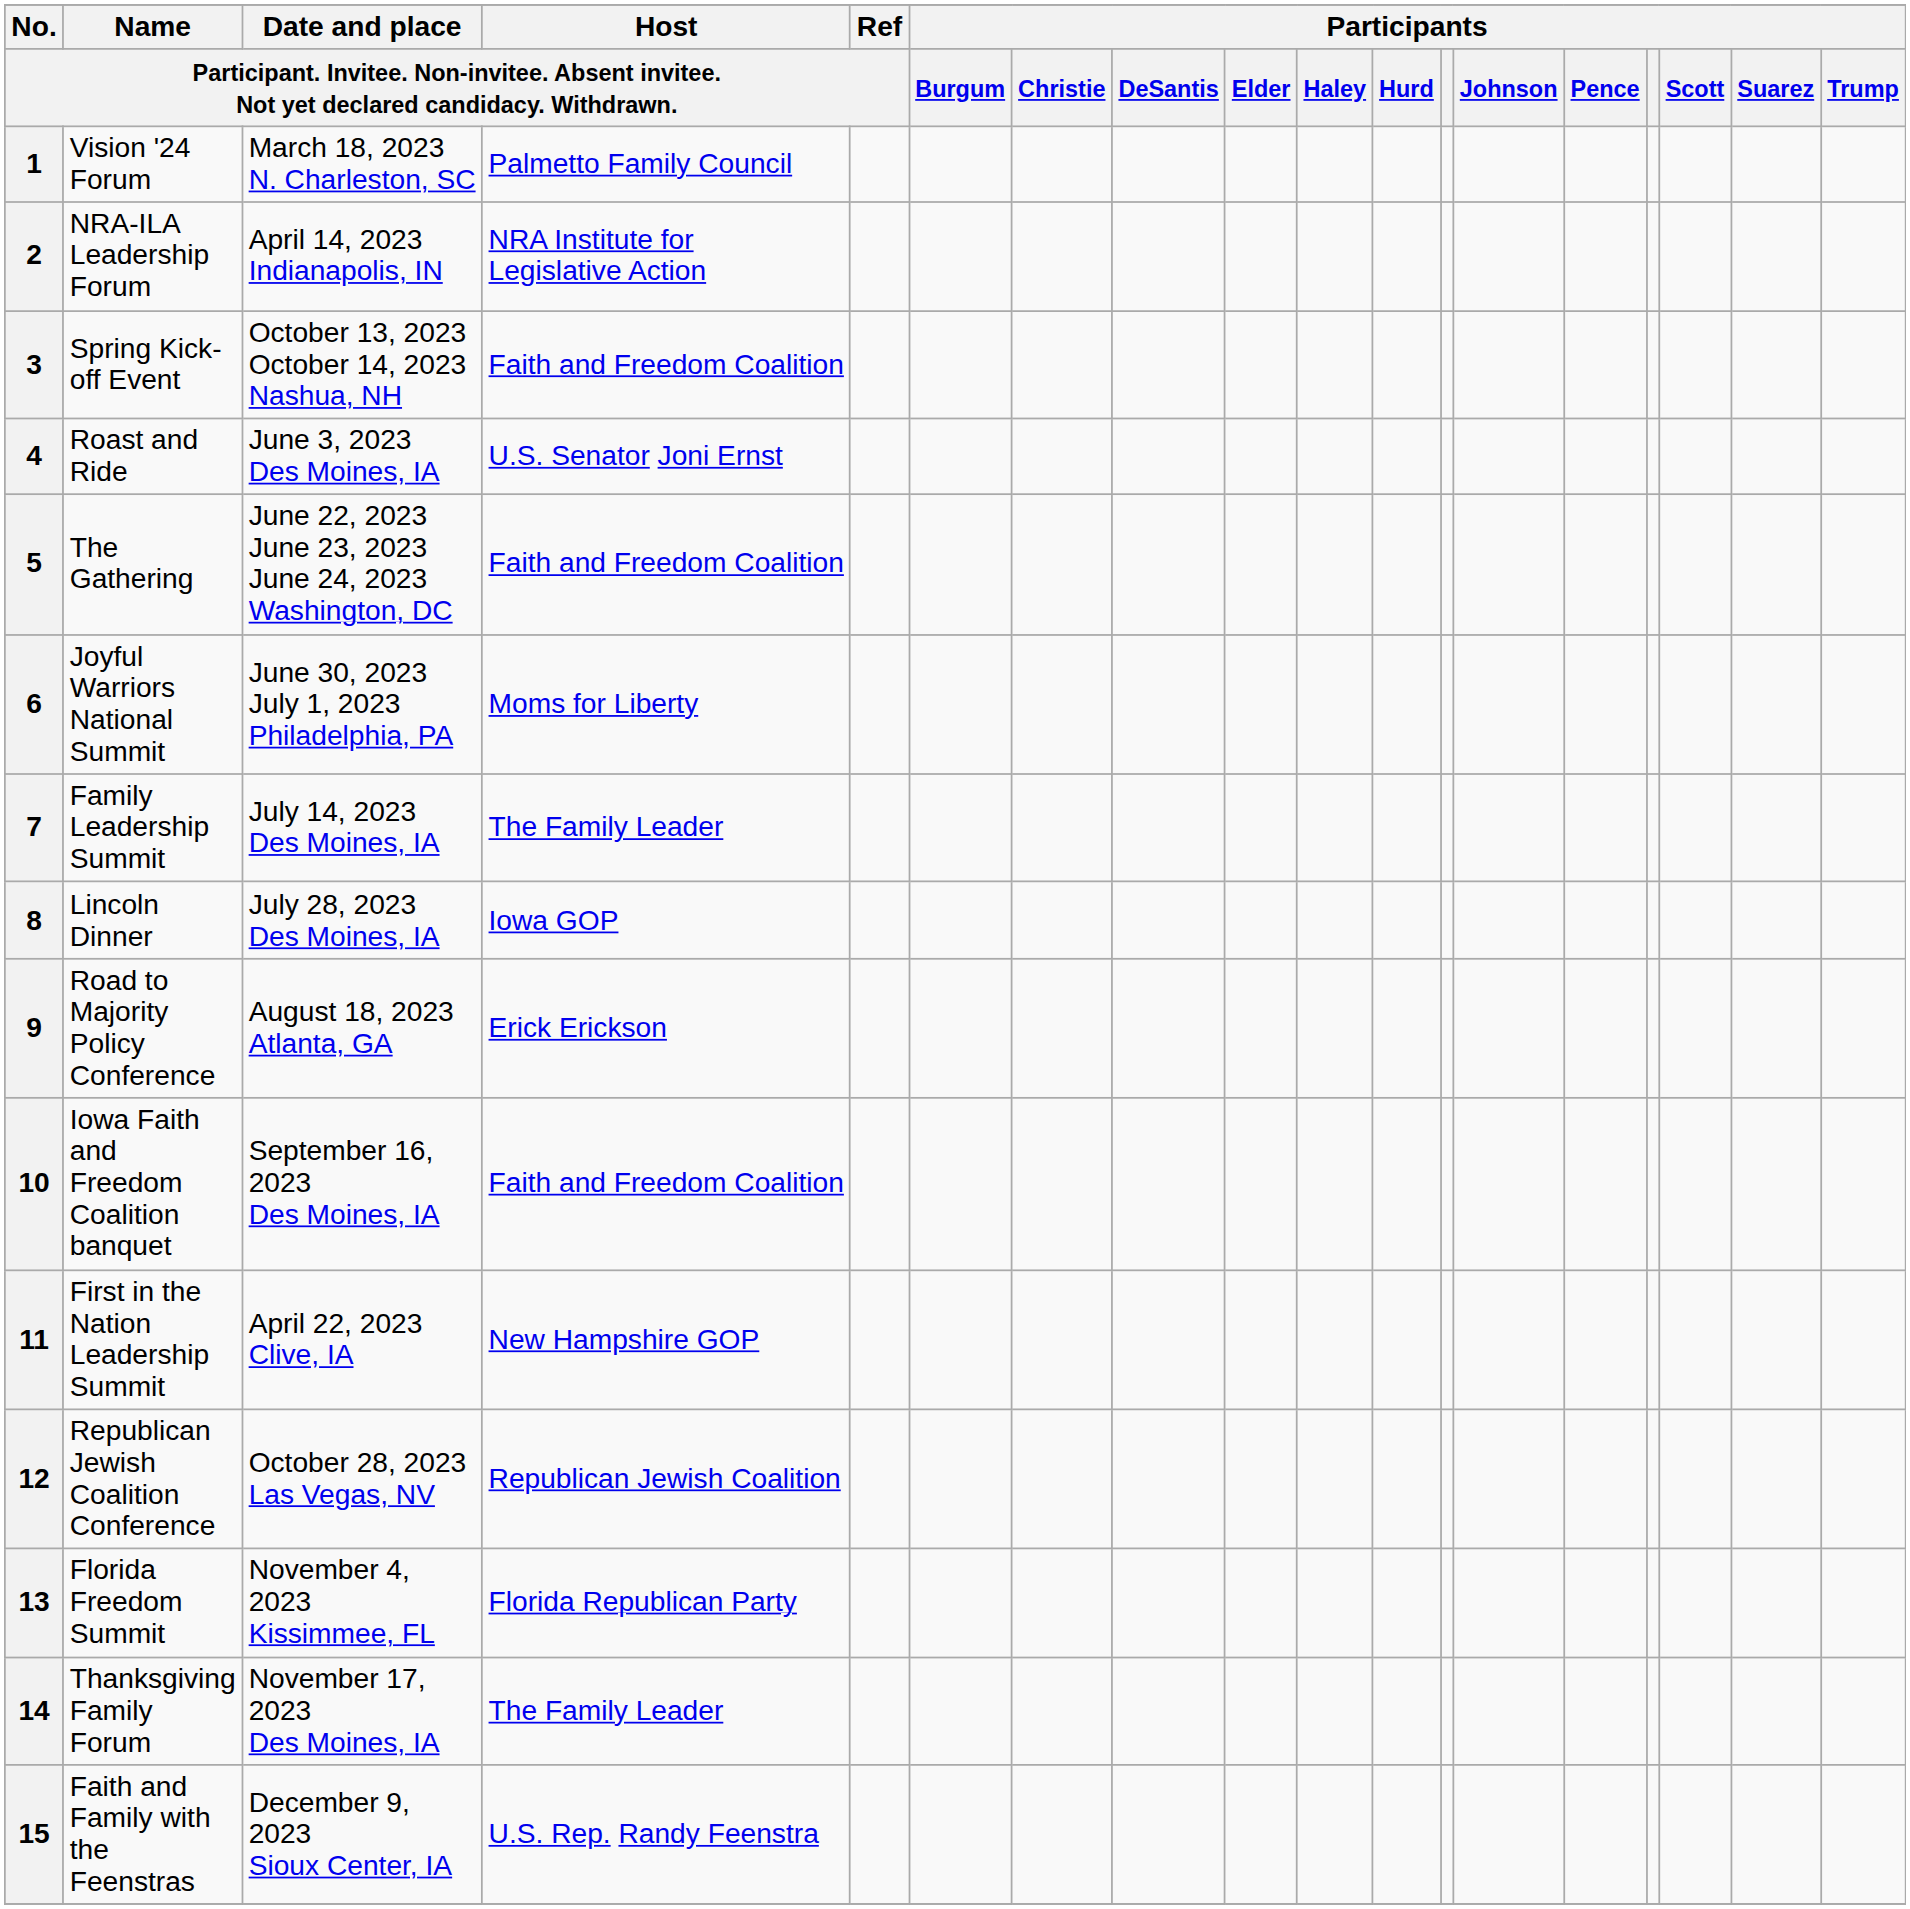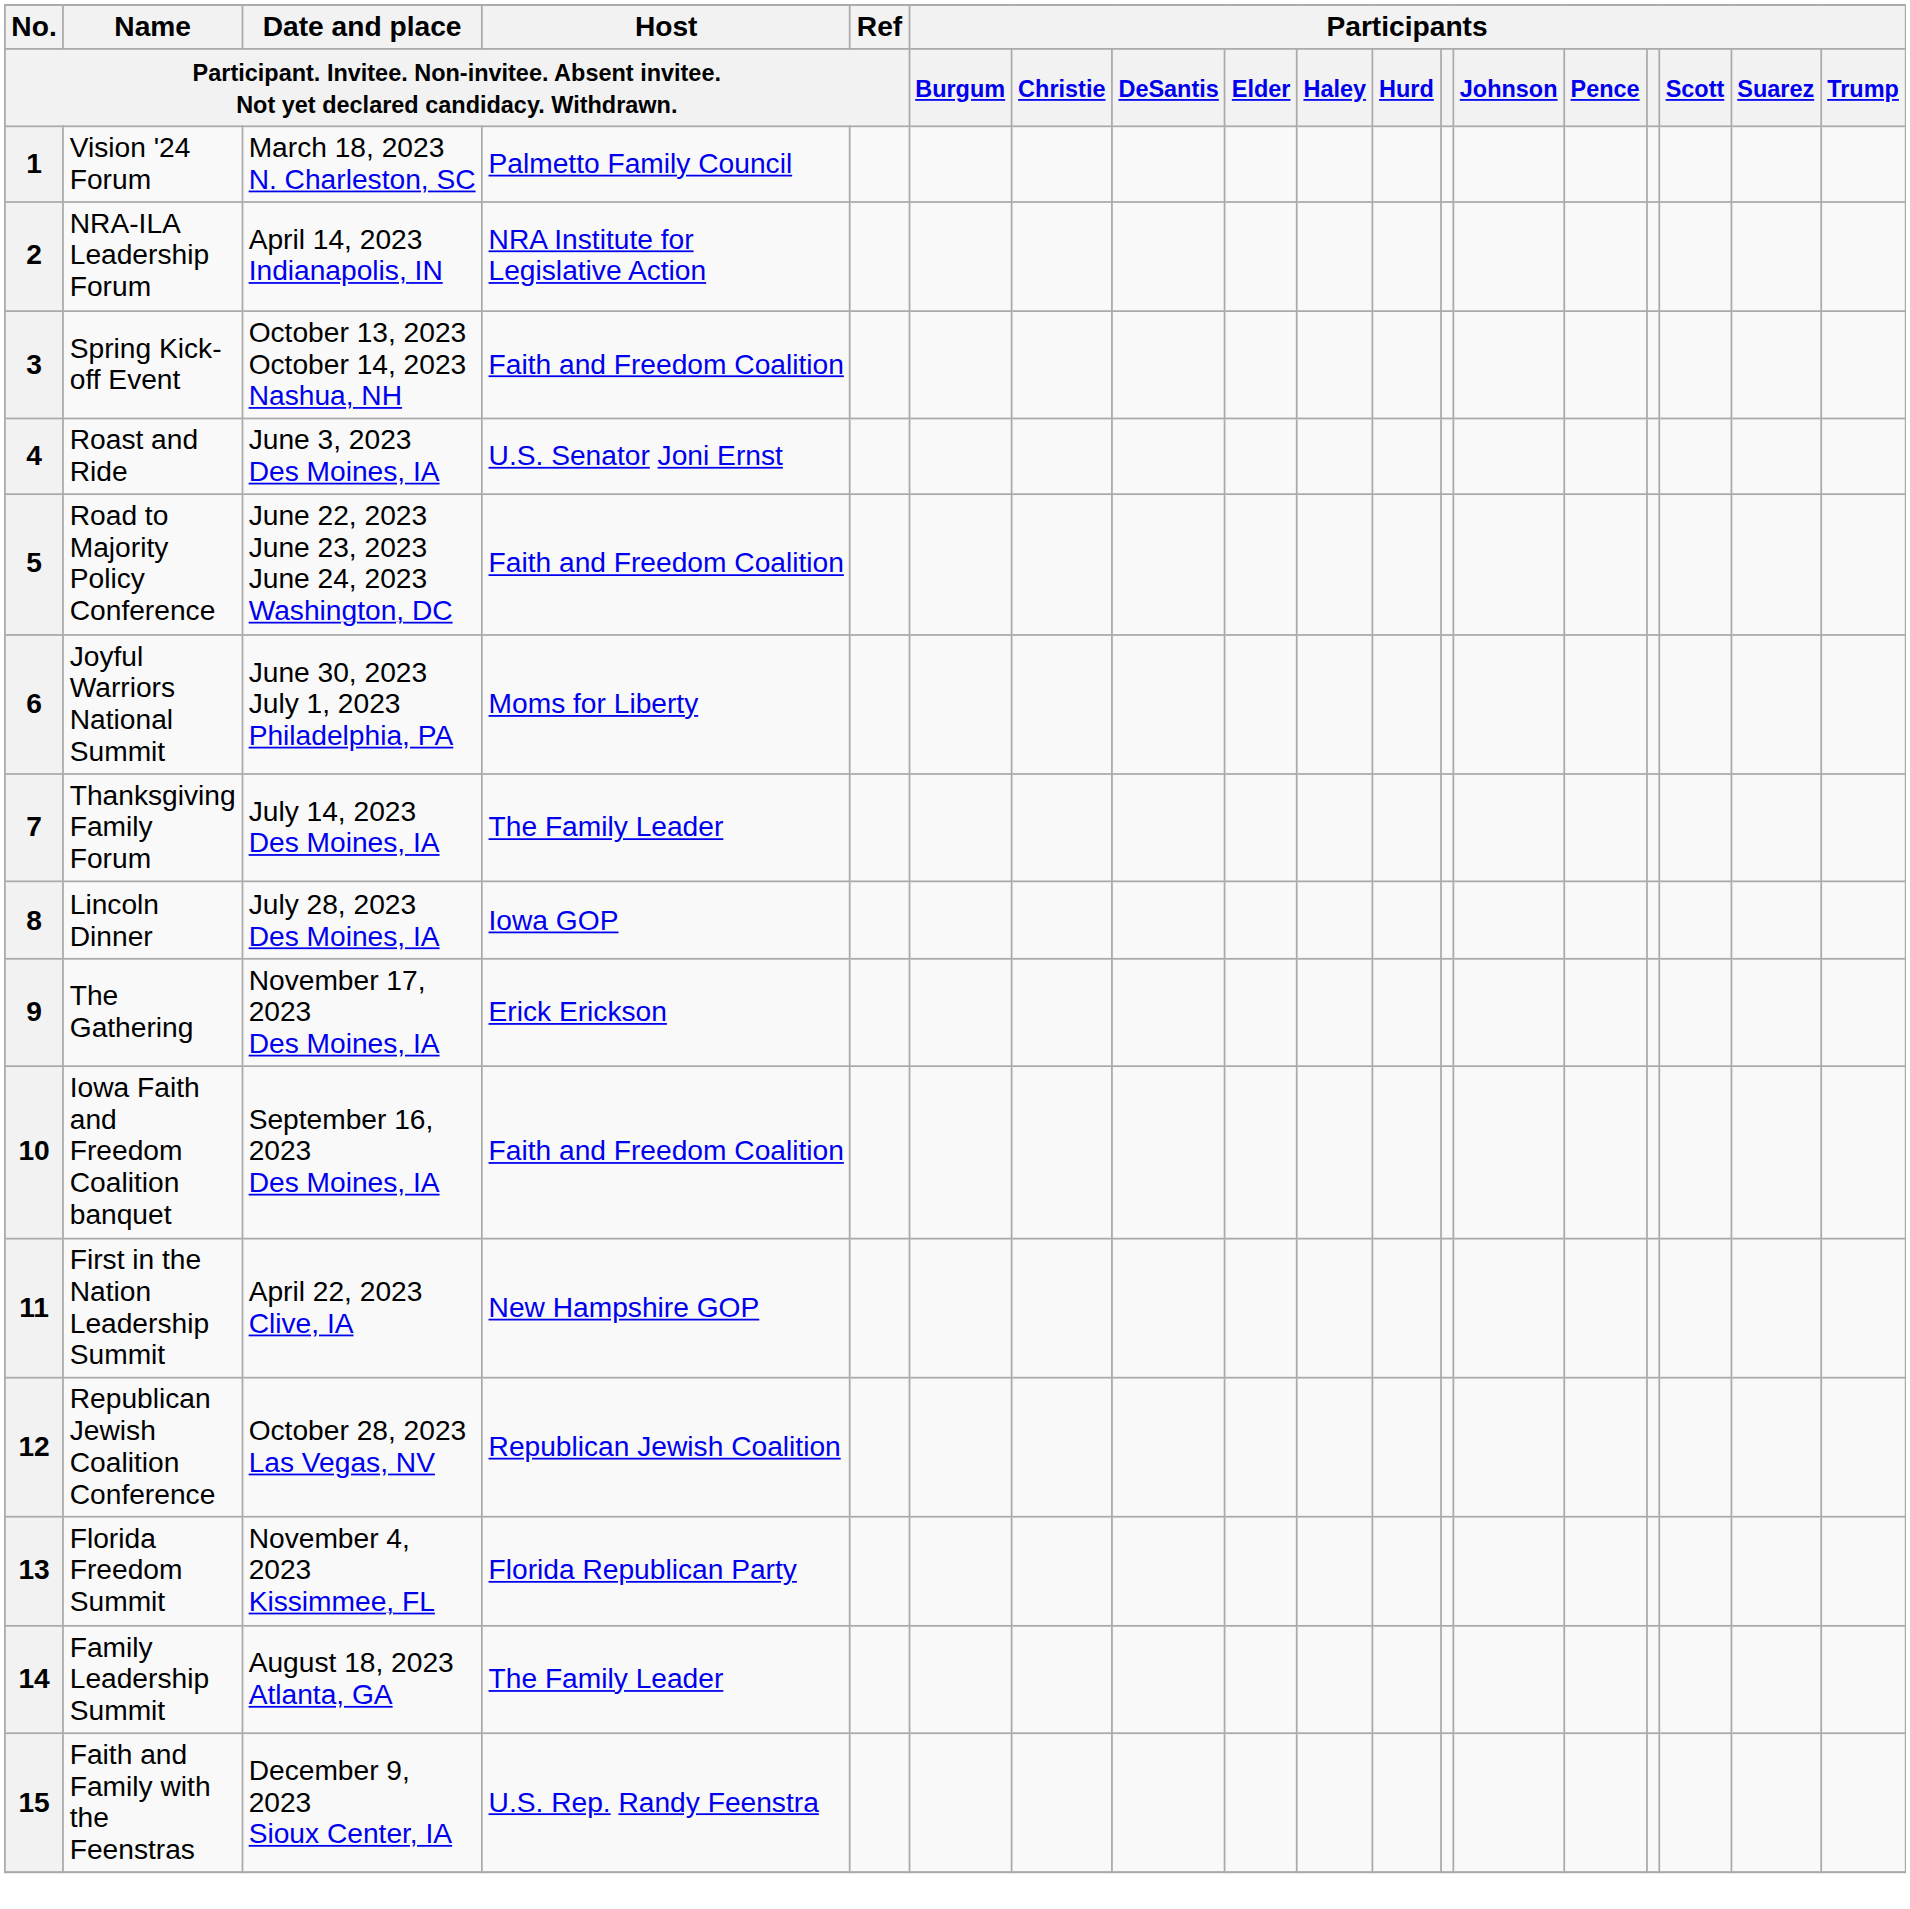(132, 564) The Gathering -> (143, 564) Road to Majority Policy Conference
(139, 827) Family Leadership Summit -> (153, 827) Thanksgiving Family Forum
(143, 1027) Road to Majority Policy Conference -> (132, 1011) The Gathering
(351, 1027) August 18, 2023 Atlanta, GA -> (344, 1011) November 17, 2023 Des Moines, IA
(153, 1710) Thanksgiving Family Forum -> (139, 1678) Family Leadership Summit
(344, 1710) November 17, 2023 Des Moines, IA -> (351, 1678) August 18, 2023 Atlanta, GA
